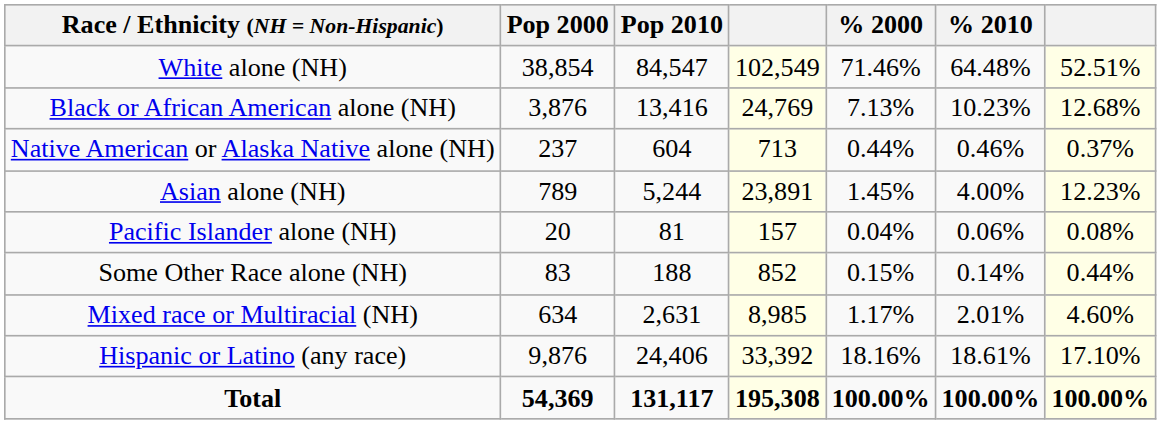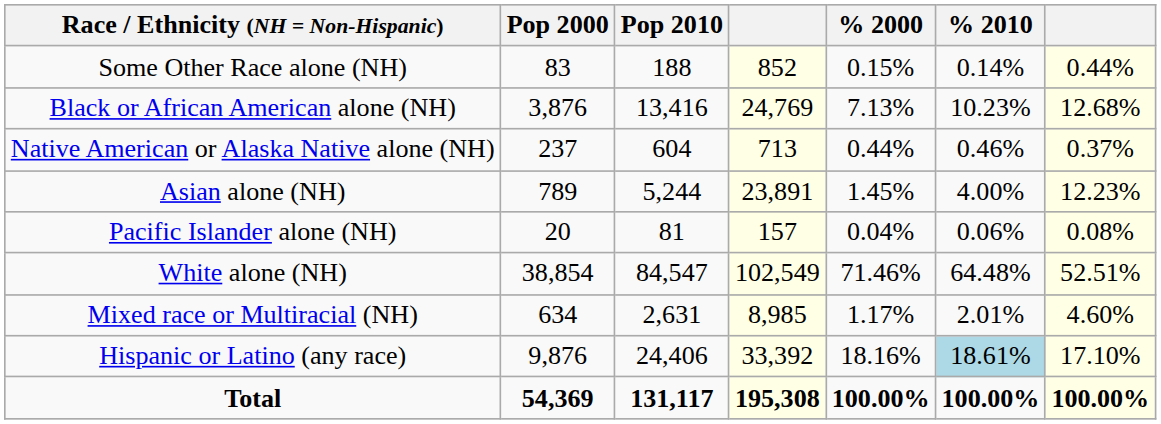rows swapped: (253, 66) <-> (253, 273)
(990, 356) no background -> (990, 356) lightblue background
